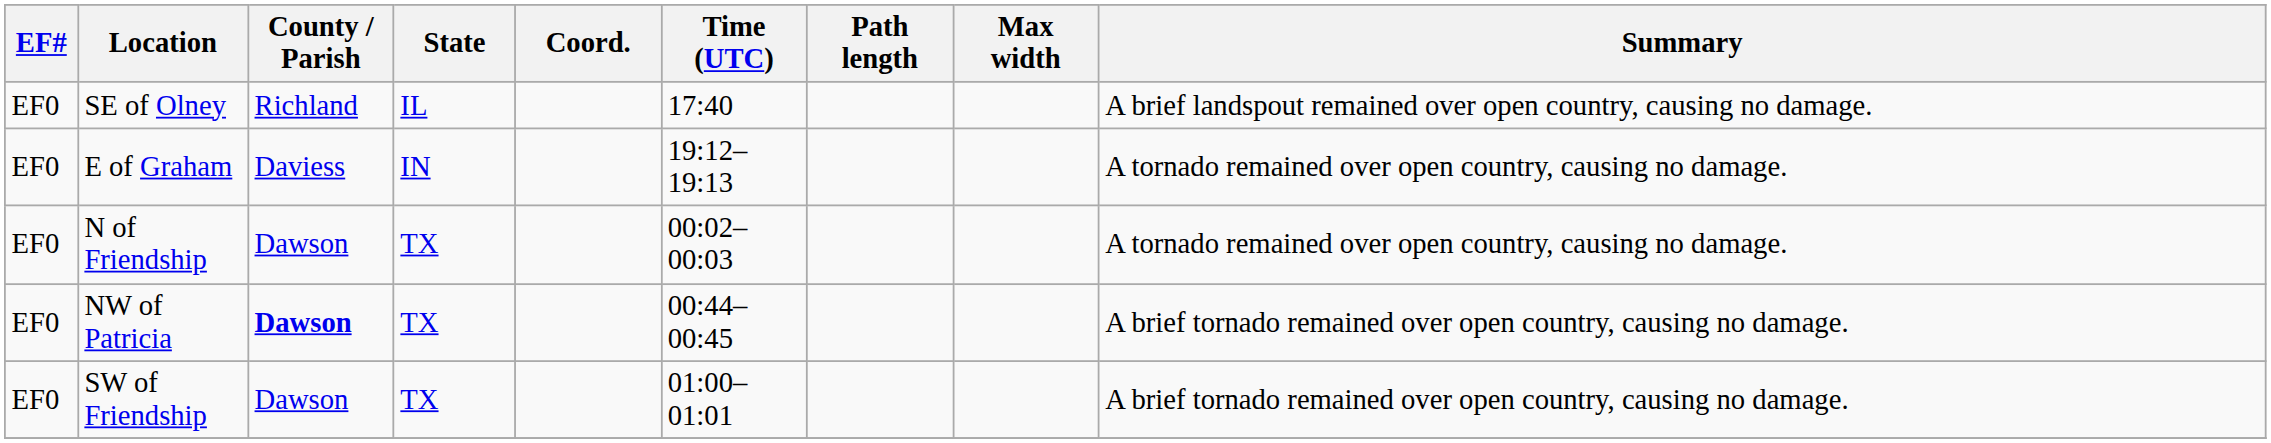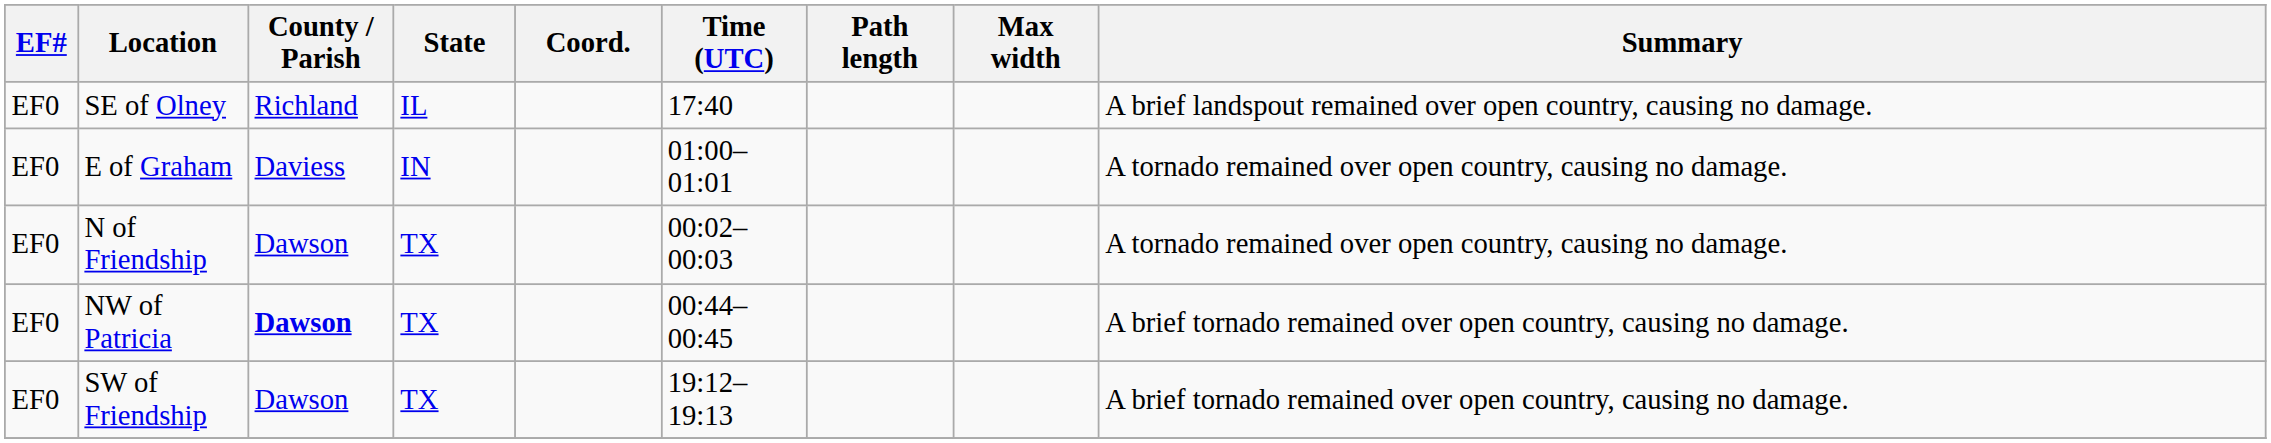(708, 166) 19:12–19:13 -> (708, 166) 01:00–01:01
(708, 399) 01:00–01:01 -> (708, 399) 19:12–19:13
